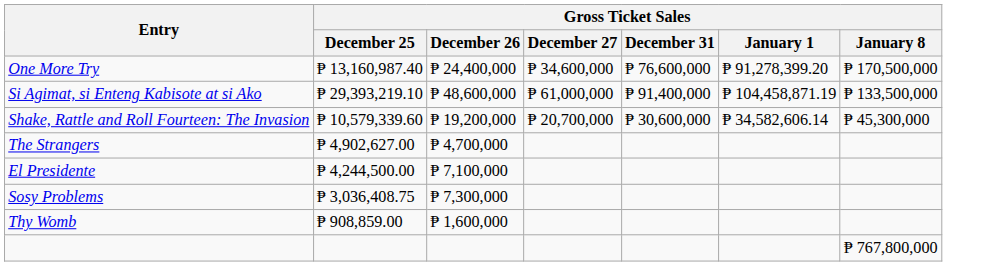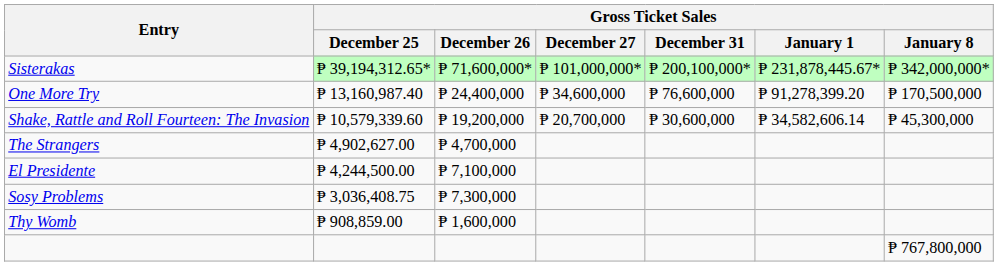+ row: (41, 68)
- row: (135, 94)
